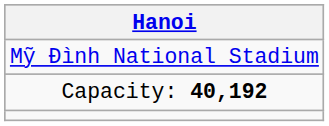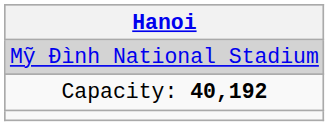(164, 57) no background -> (164, 57) lightgrey background
